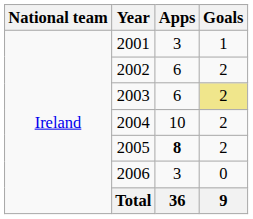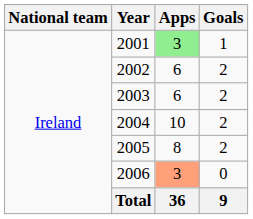(177, 43) no background -> (177, 43) lightgreen background
(223, 95) khaki background -> (223, 95) no background
(177, 148) bold -> (177, 148) normal
(177, 174) no background -> (177, 174) lightsalmon background
